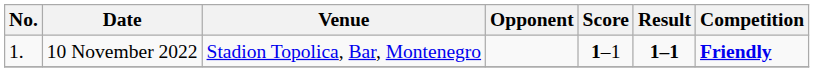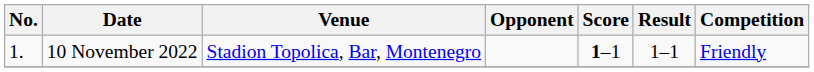(664, 50) bold -> (664, 50) normal
(736, 50) bold -> (733, 50) normal
